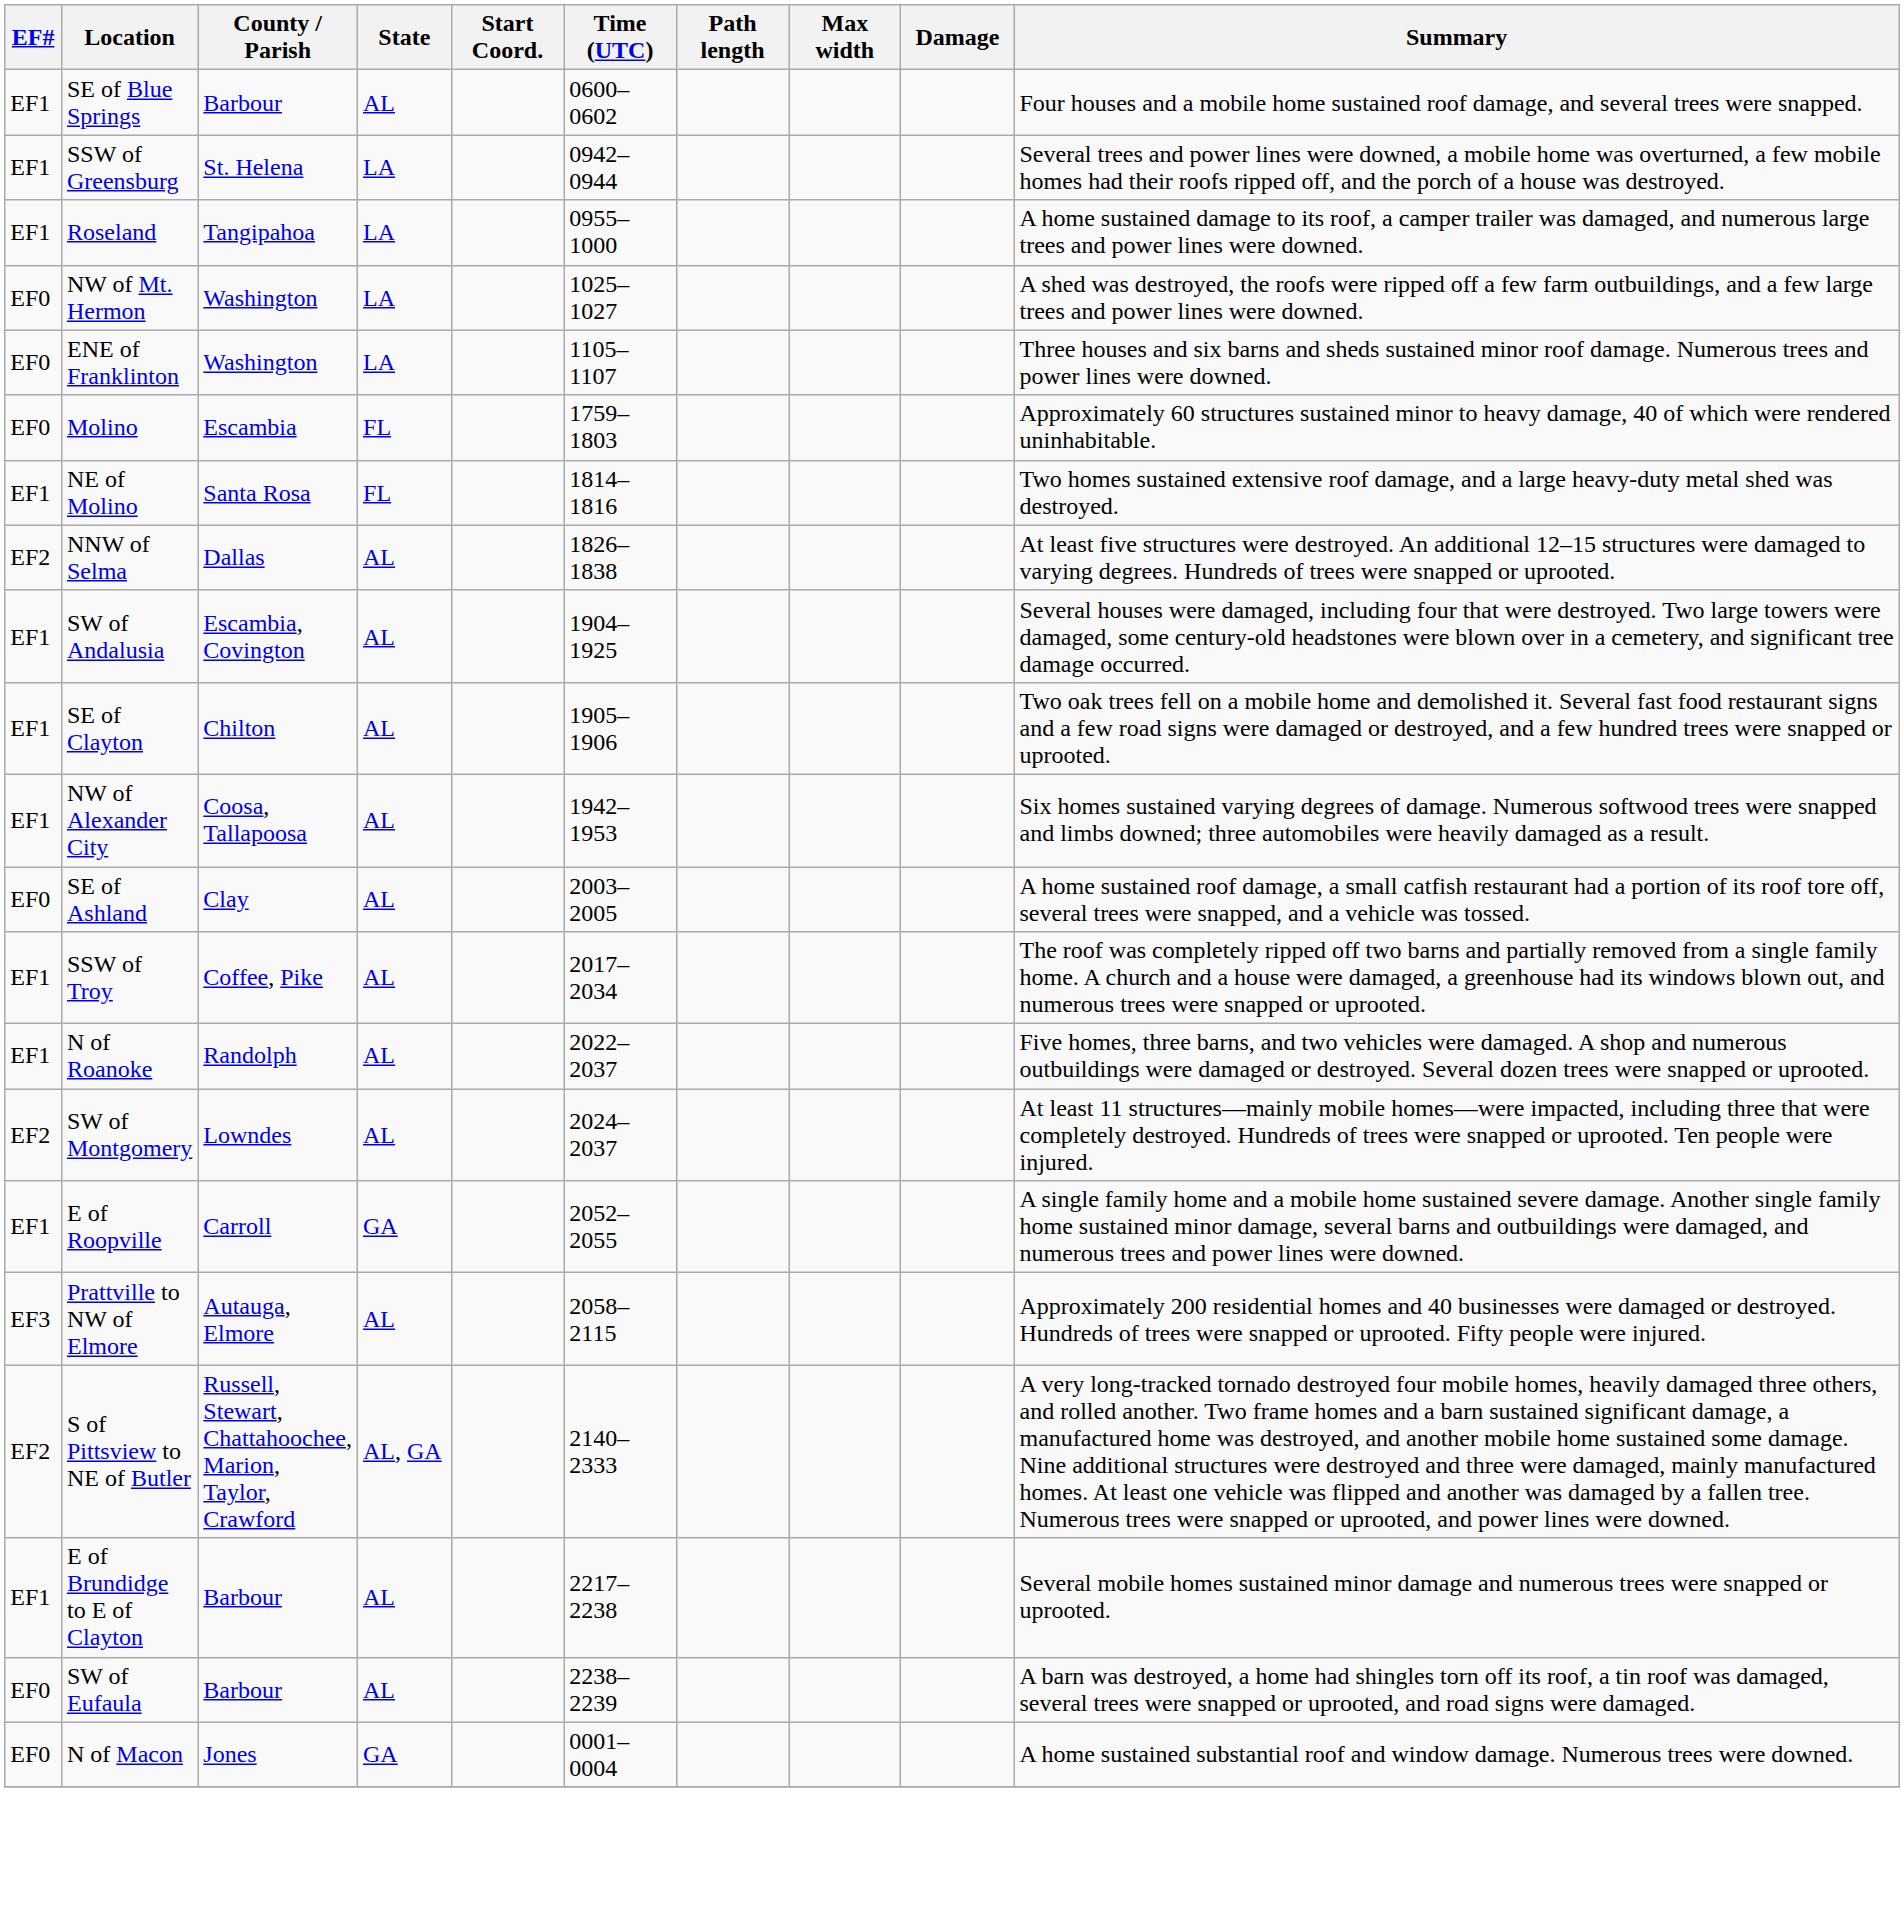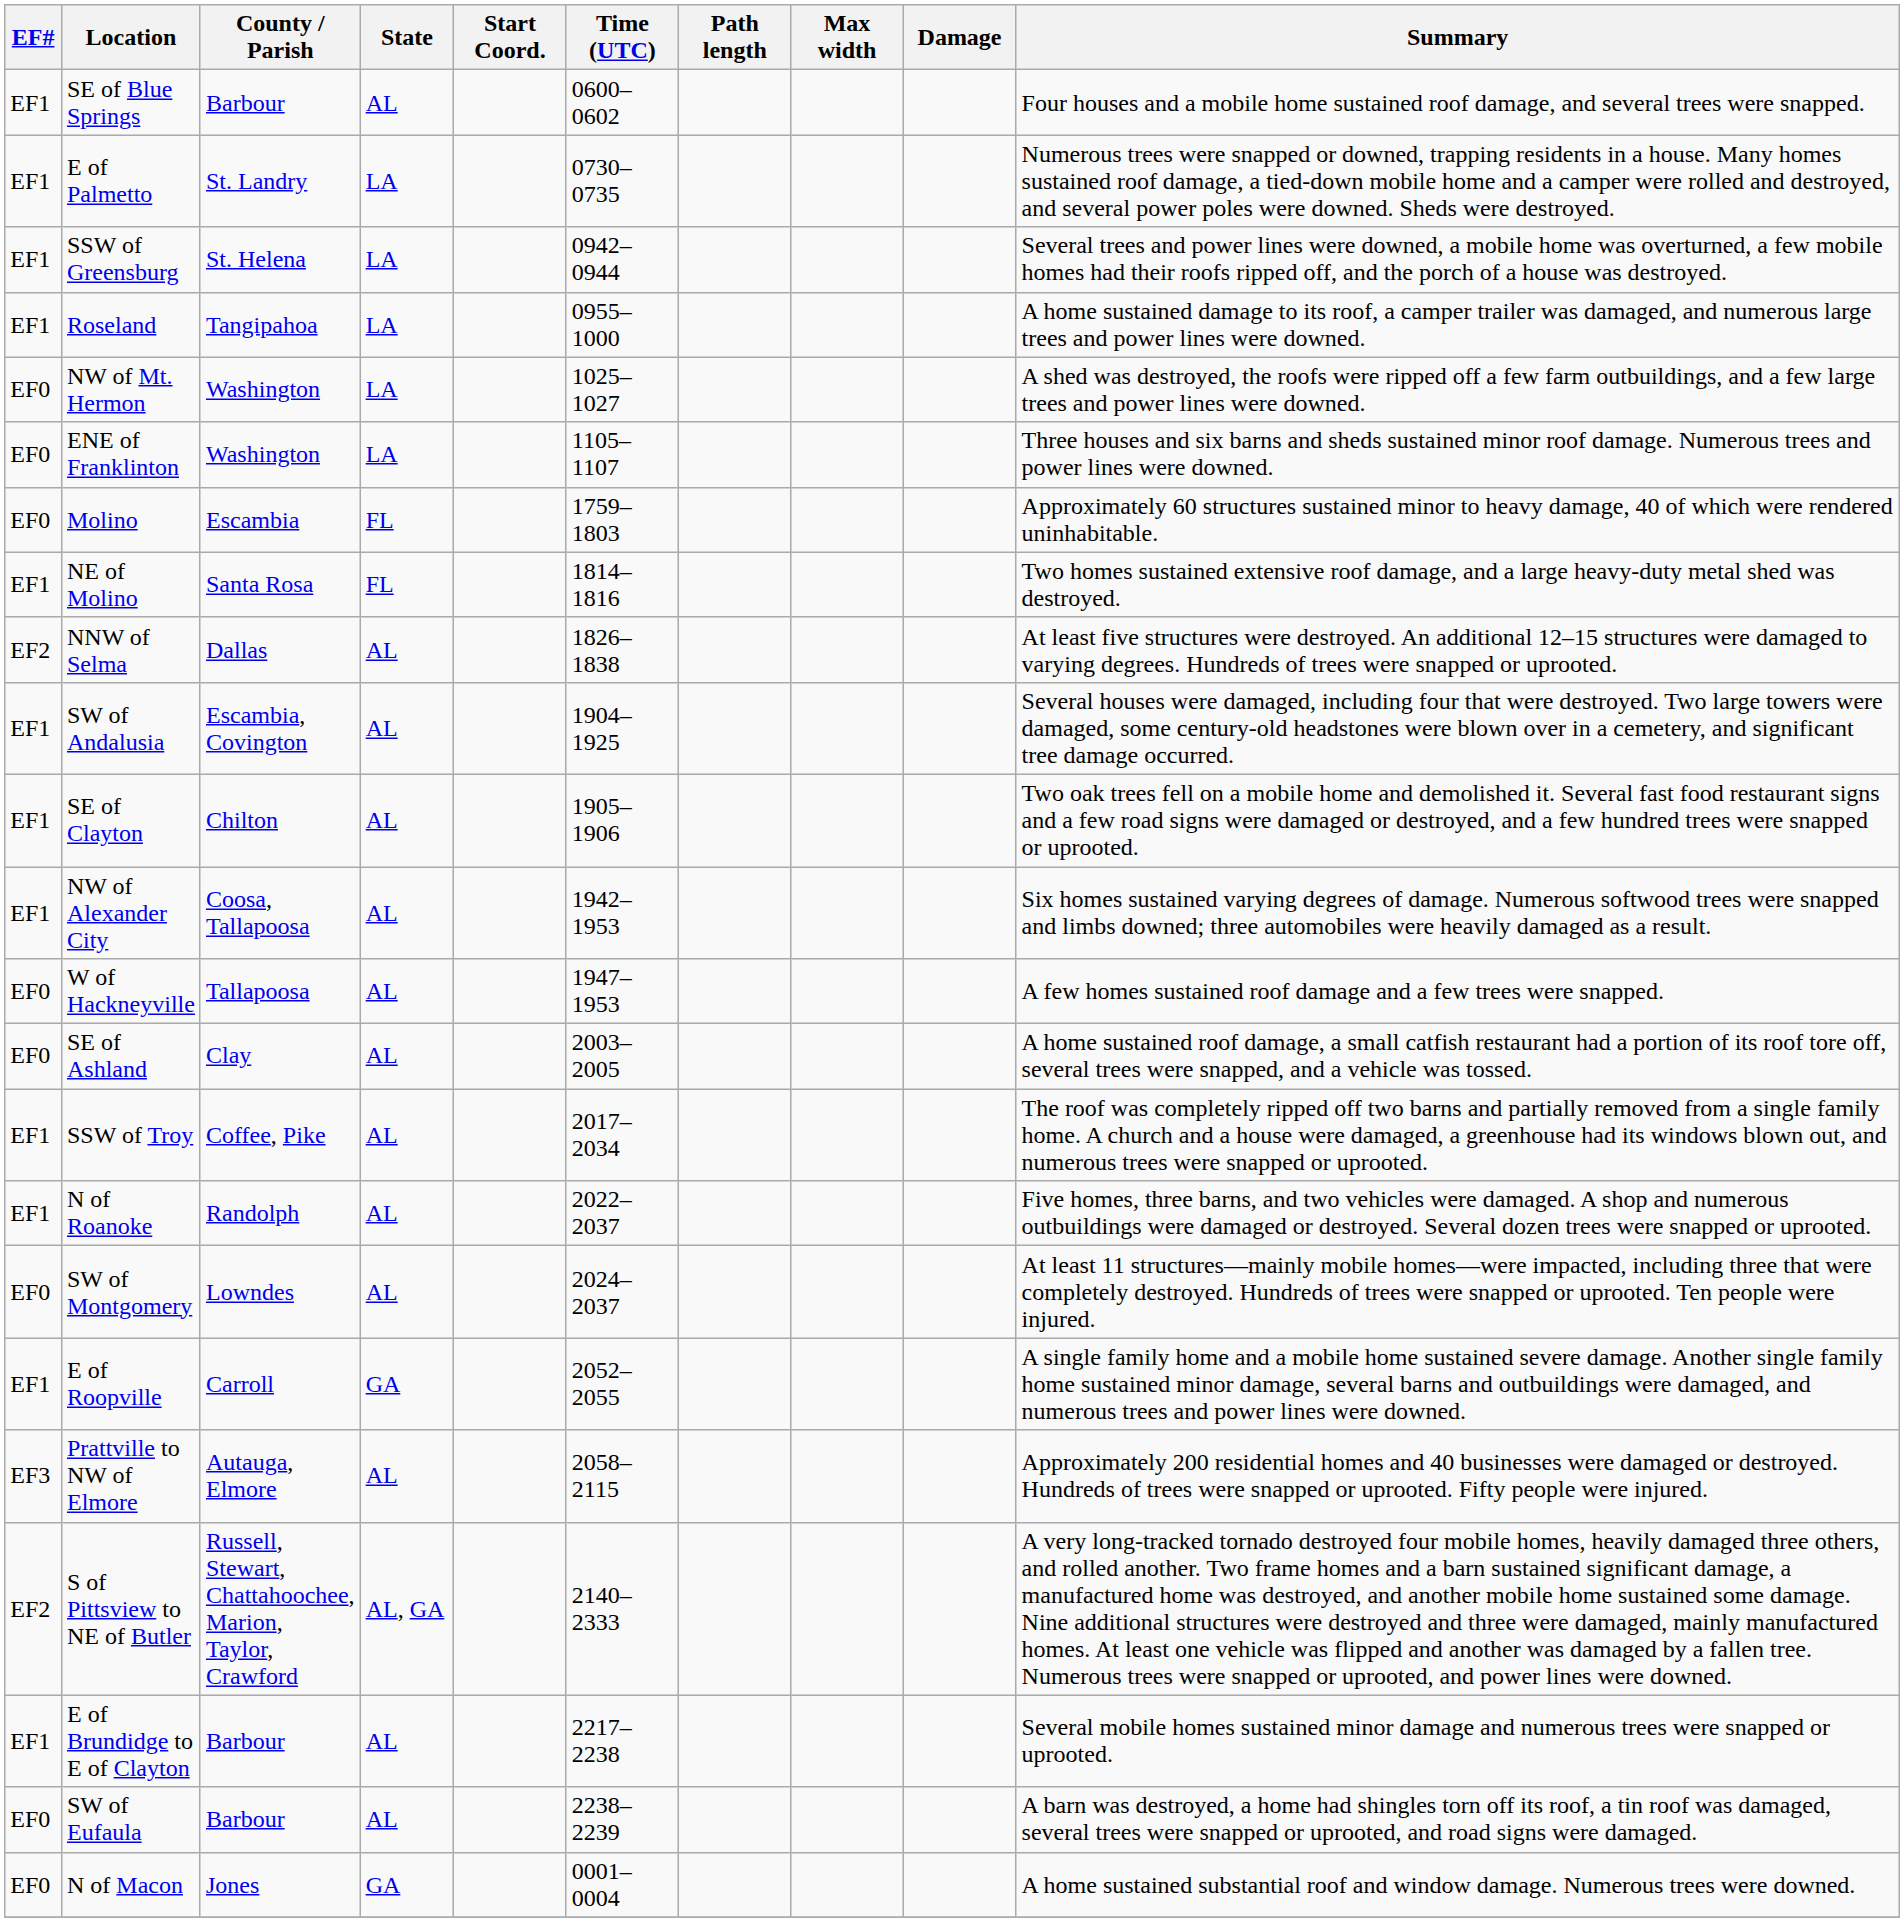+ row: (110, 180)
+ row: (131, 990)
(30, 1134) EF2 -> (30, 1291) EF0
